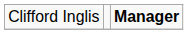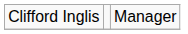(147, 17) bold -> (145, 17) normal
